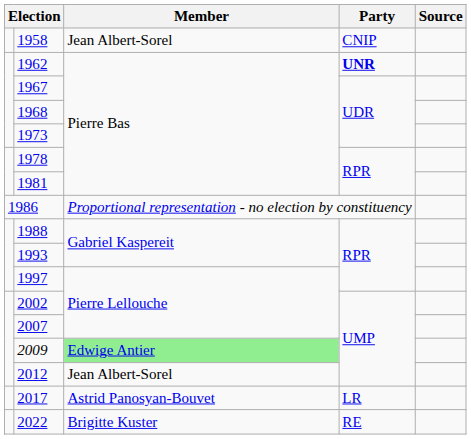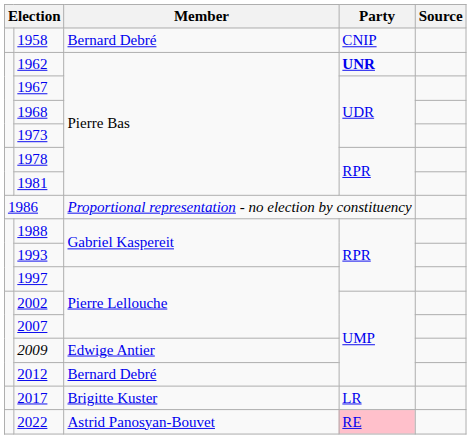(120, 40) Jean Albert-Sorel -> (112, 40) Bernard Debré
(111, 350) lightgreen background -> (111, 350) no background
(120, 374) Jean Albert-Sorel -> (112, 374) Bernard Debré
(141, 398) Astrid Panosyan-Bouvet -> (112, 398) Brigitte Kuster
(112, 421) Brigitte Kuster -> (141, 421) Astrid Panosyan-Bouvet
(352, 421) no background -> (352, 421) pink background
